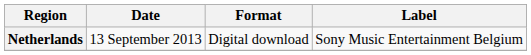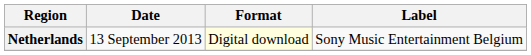(258, 38) no background -> (258, 38) lightyellow background
